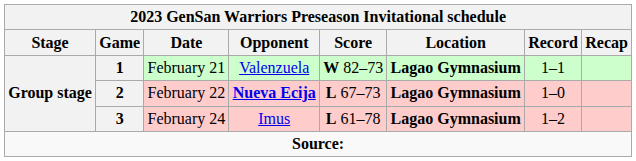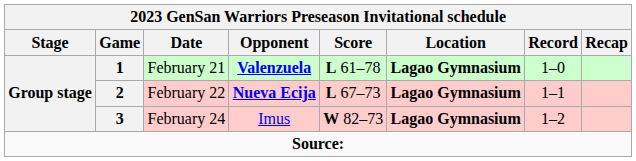(274, 67) normal -> (274, 67) bold
(353, 67) W 82–73 -> (353, 67) L 61–78
(553, 67) 1–1 -> (553, 67) 1–0
(553, 93) 1–0 -> (553, 93) 1–1
(353, 118) L 61–78 -> (353, 118) W 82–73
